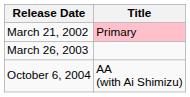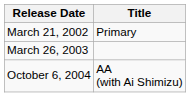(116, 32) pink background -> (116, 32) no background
